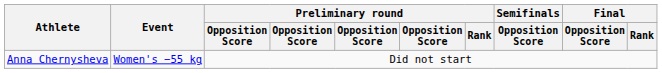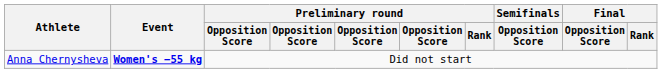(158, 59) normal -> (158, 59) bold
